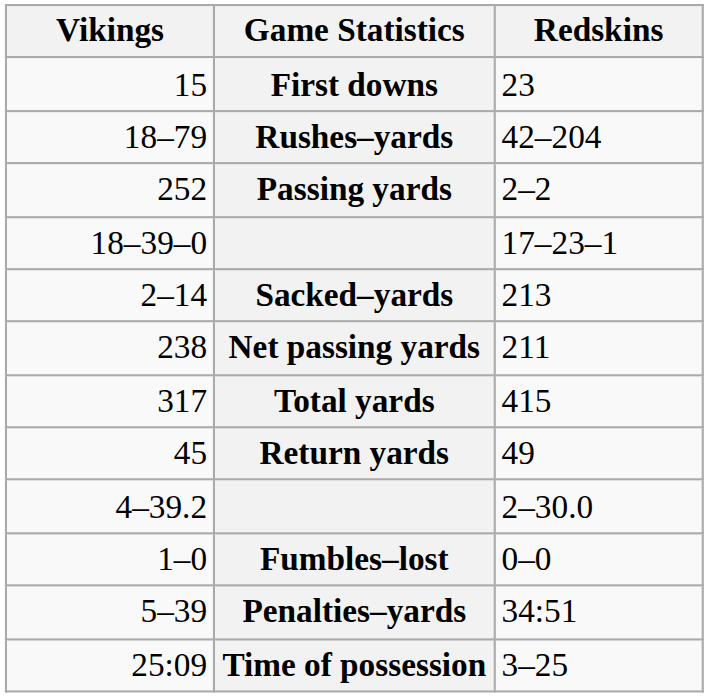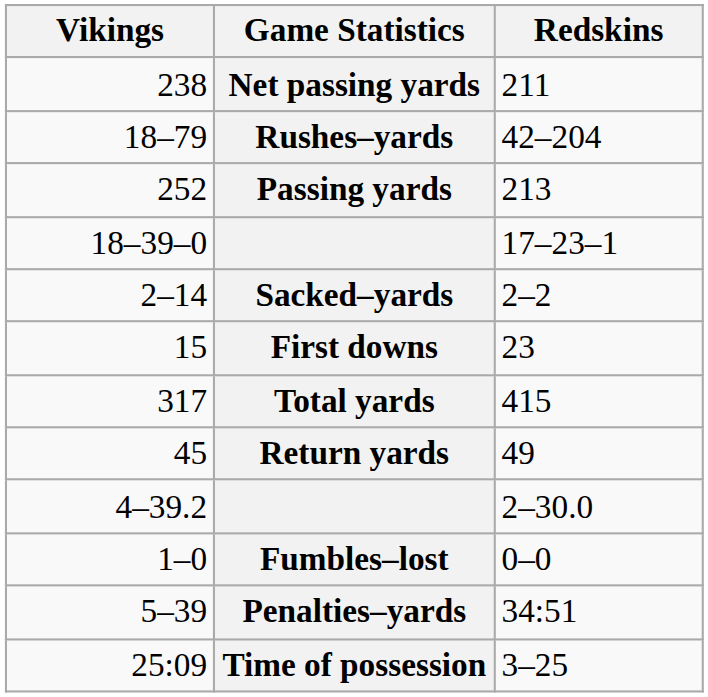rows swapped: (190, 83) <-> (182, 347)
(527, 189) 2–2 -> (527, 189) 213
(527, 294) 213 -> (527, 294) 2–2
